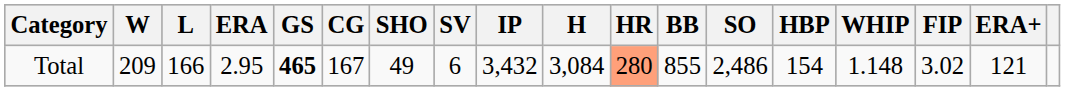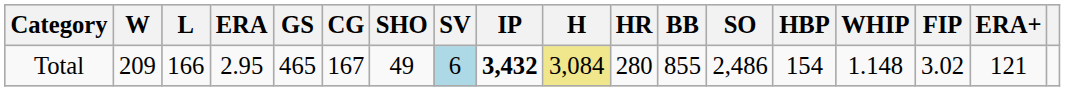(298, 65) bold -> (298, 65) normal
(455, 65) no background -> (455, 65) lightblue background
(510, 65) normal -> (510, 65) bold
(577, 65) no background -> (577, 65) khaki background
(634, 65) lightsalmon background -> (634, 65) no background
